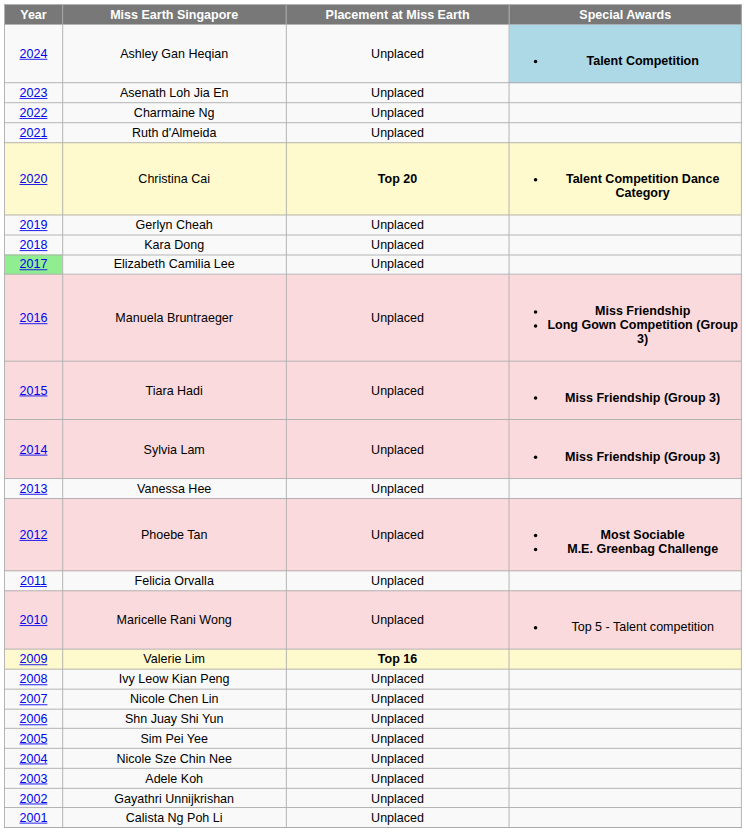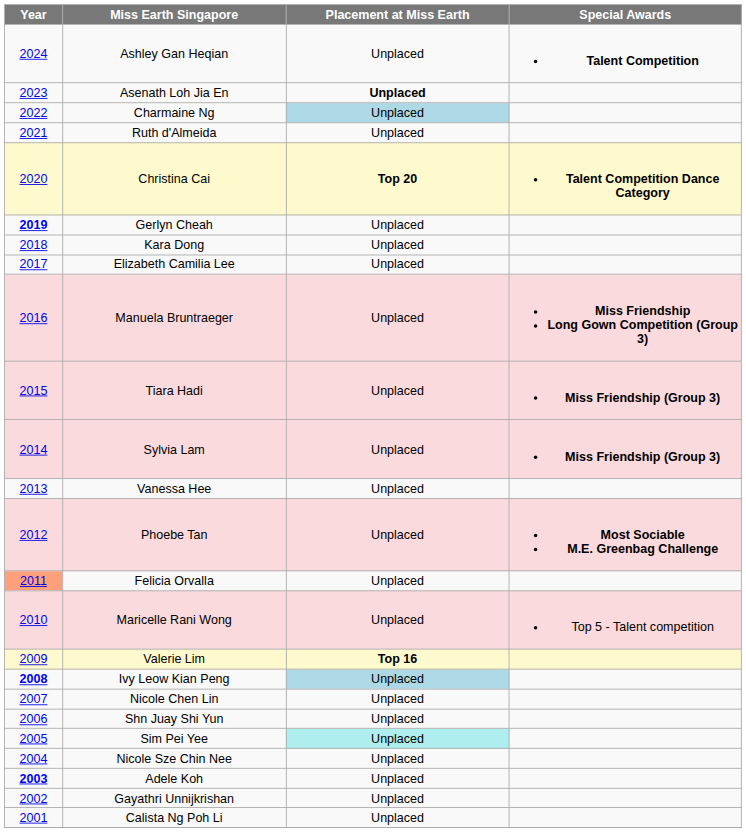(625, 61) lightblue background -> (625, 61) no background
(398, 93) normal -> (398, 93) bold
(398, 113) no background -> (398, 113) lightblue background
(33, 225) normal -> (33, 225) bold
(33, 265) lightgreen background -> (33, 265) no background
(33, 581) no background -> (33, 581) lightsalmon background
(33, 680) normal -> (33, 680) bold
(398, 680) no background -> (398, 680) lightblue background
(398, 739) no background -> (398, 739) paleturquoise background
(33, 779) normal -> (33, 779) bold
